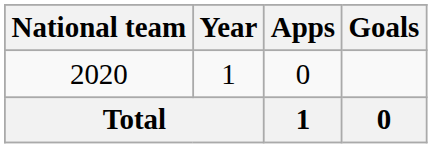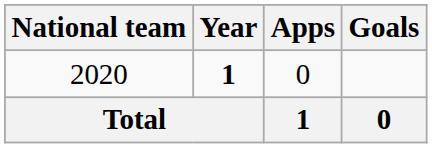(228, 73) normal -> (228, 73) bold
